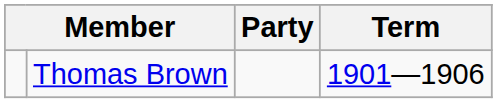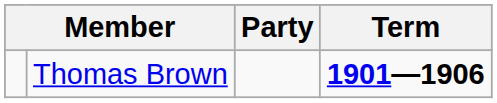(406, 73) normal -> (406, 73) bold
